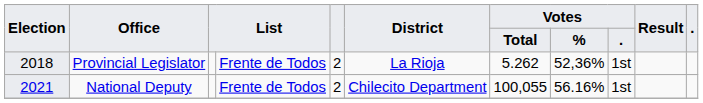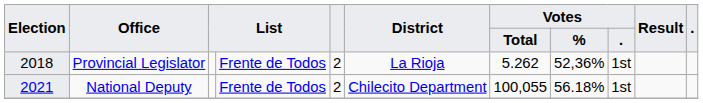(579, 87) 56.16% -> (579, 87) 56.18%
